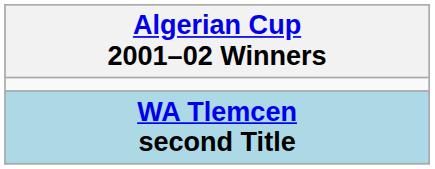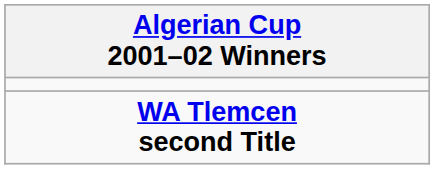(217, 126) lightblue background -> (217, 126) no background
